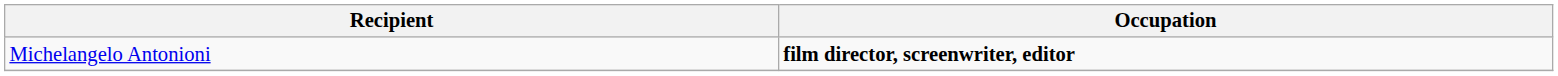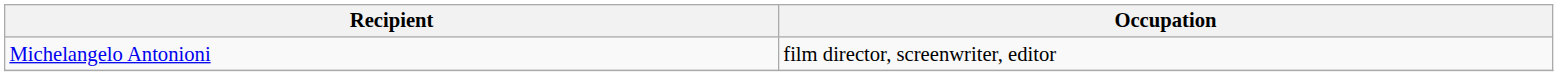(929, 53) bold -> (920, 53) normal
